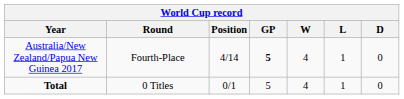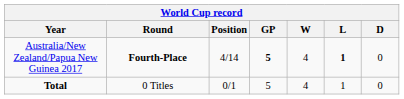(158, 57) normal -> (158, 57) bold
(343, 57) normal -> (343, 57) bold
